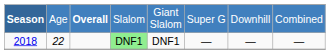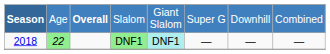(58, 41) no background -> (58, 41) lightgreen background
(166, 41) no background -> (166, 41) paleturquoise background
